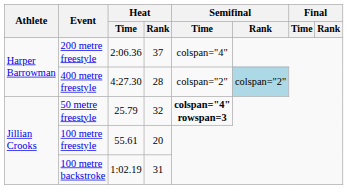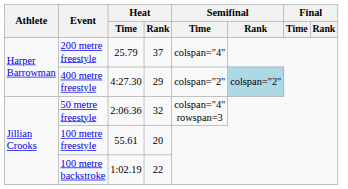(126, 52) 2:06.36 -> (126, 52) 25.79
(158, 82) 28 -> (158, 82) 29
(126, 111) 25.79 -> (126, 111) 2:06.36
(202, 111) bold -> (200, 111) normal
(158, 170) 31 -> (158, 170) 22
